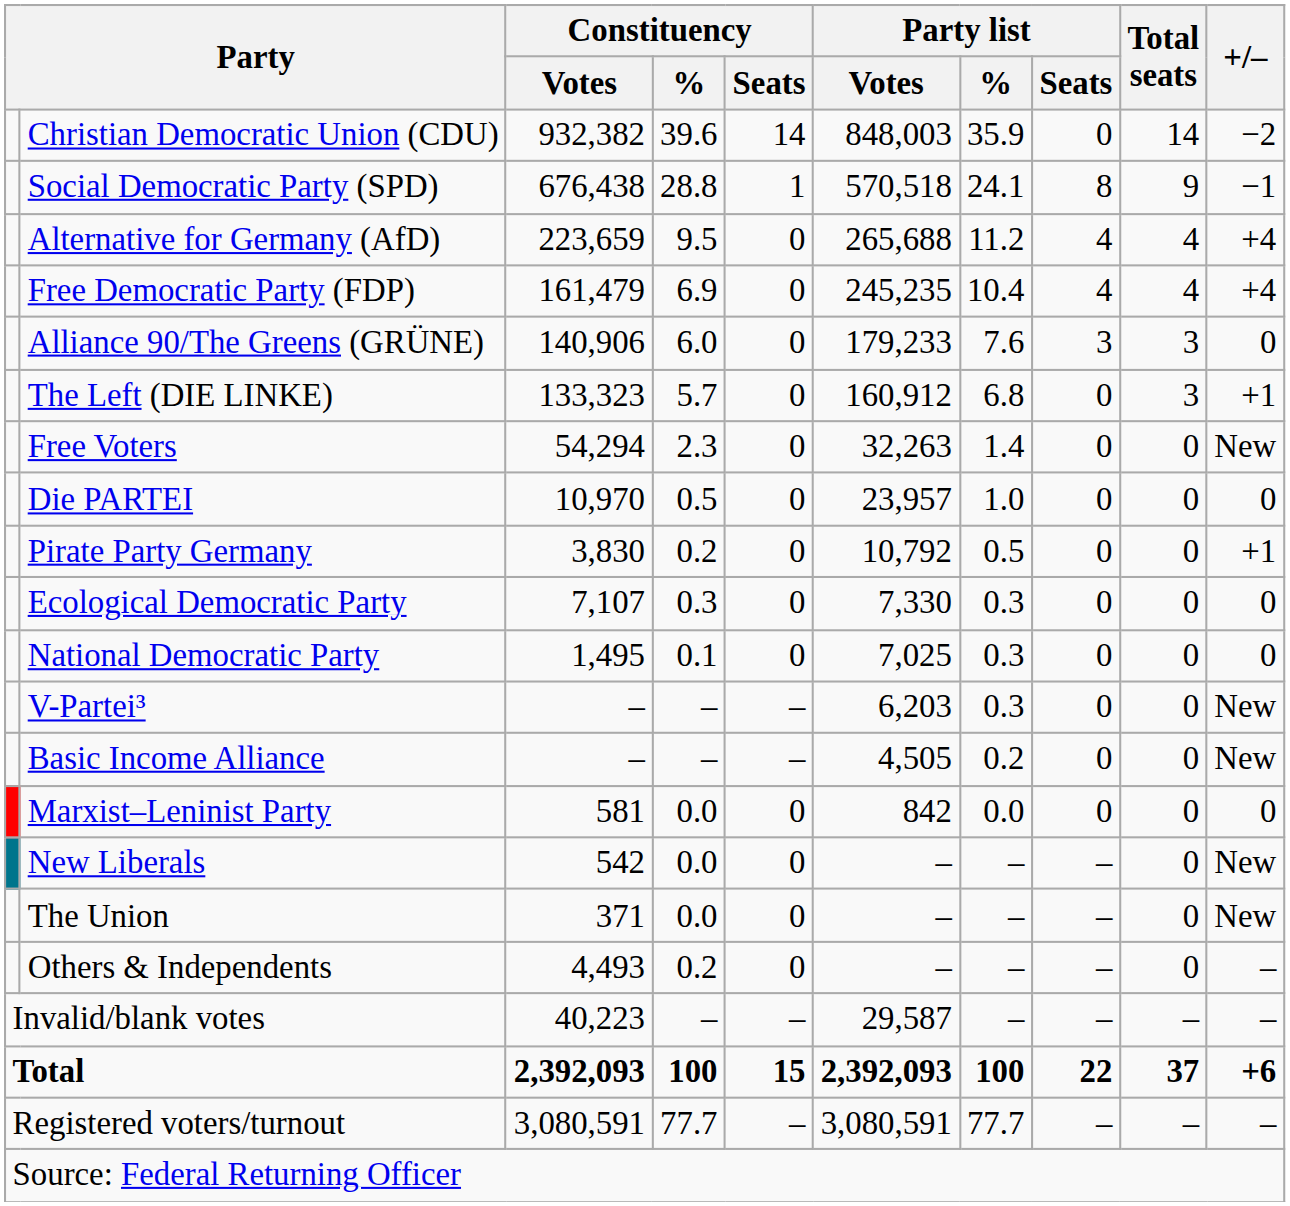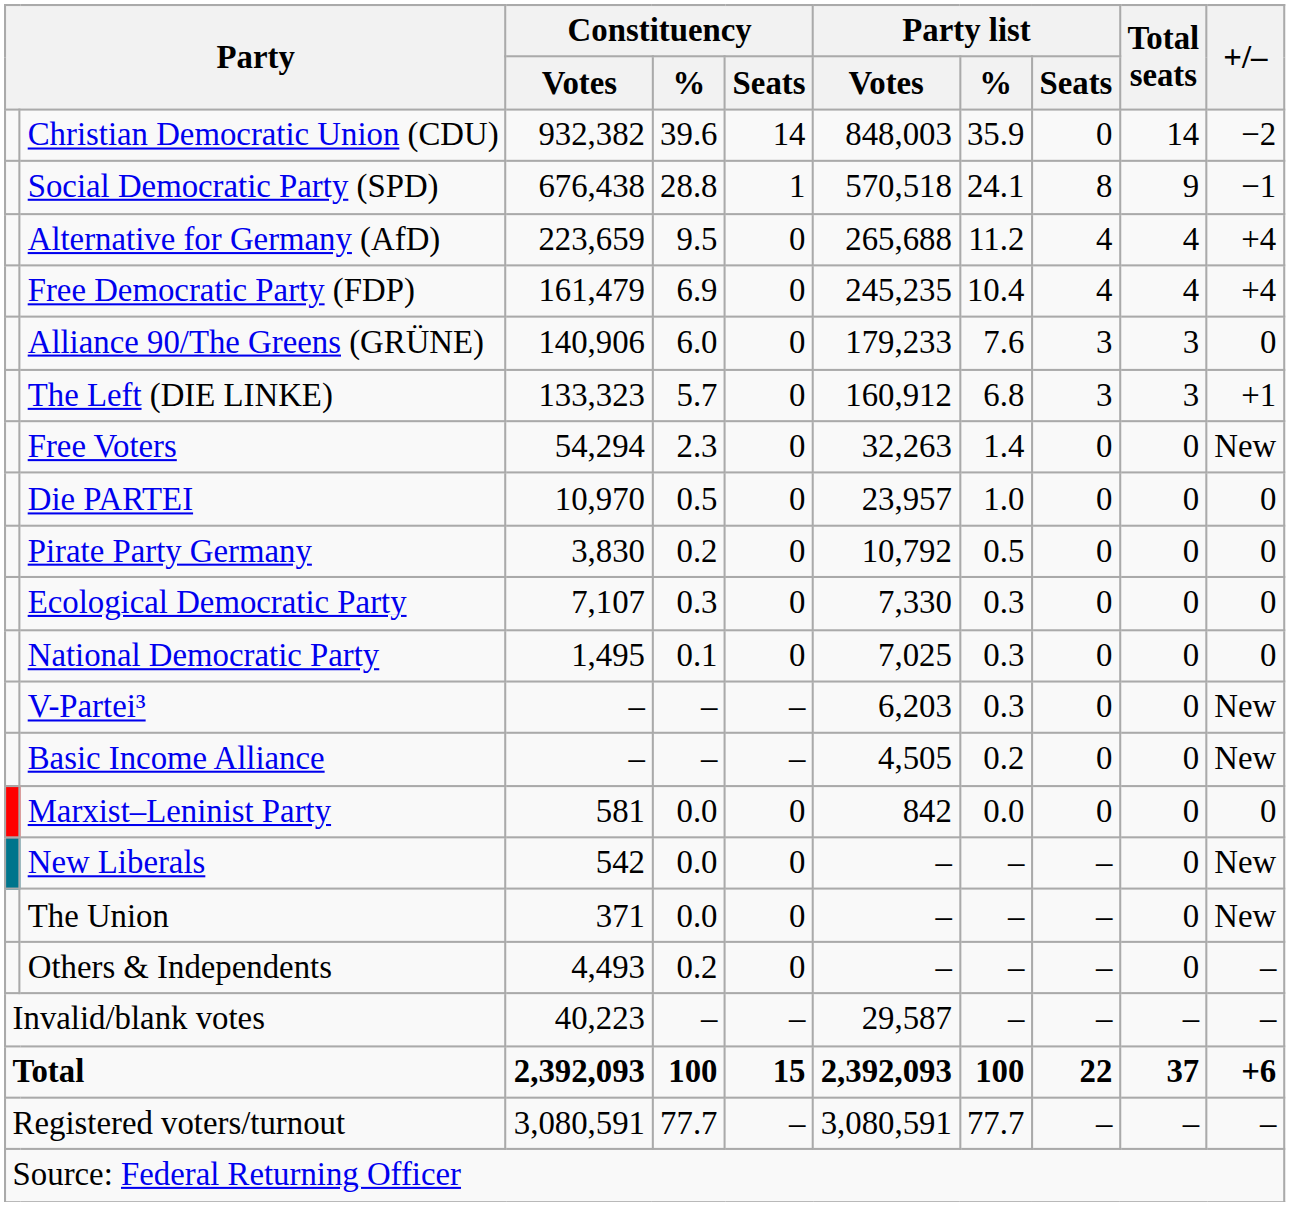(1104, 394) 0 -> (1104, 394) 3
(1259, 550) +1 -> (1268, 550) 0
